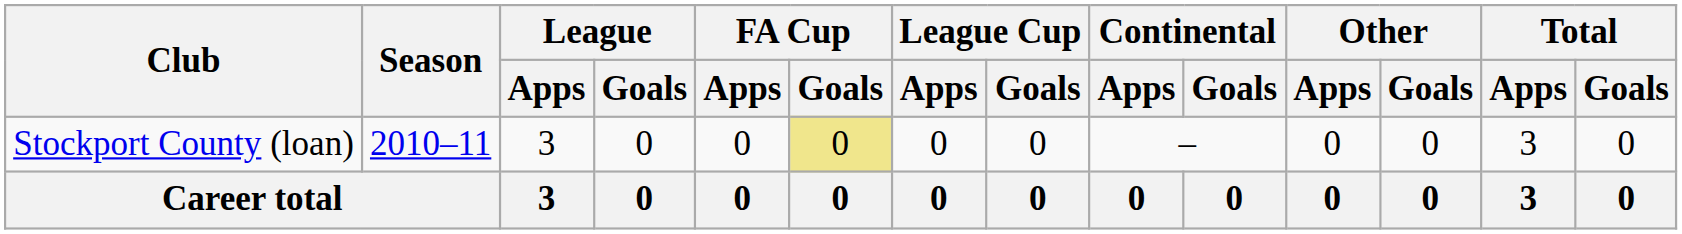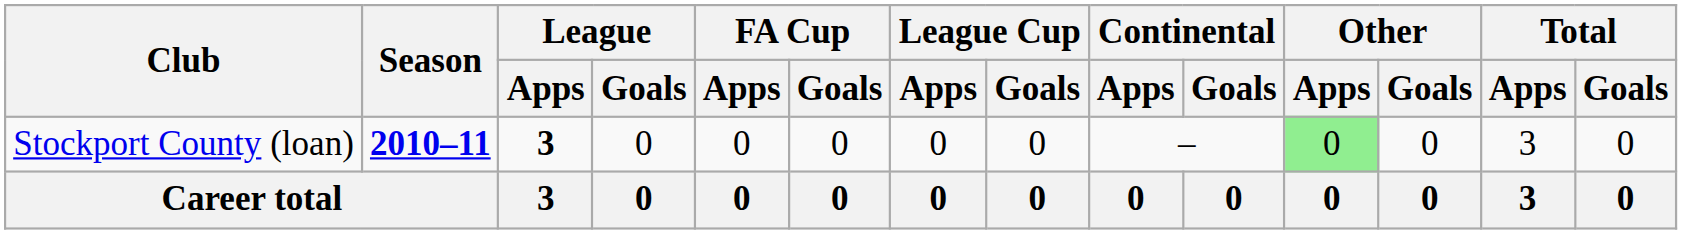(431, 143) normal -> (430, 143) bold
(546, 143) normal -> (546, 143) bold
(840, 143) khaki background -> (840, 143) no background
(1332, 143) no background -> (1332, 143) lightgreen background
